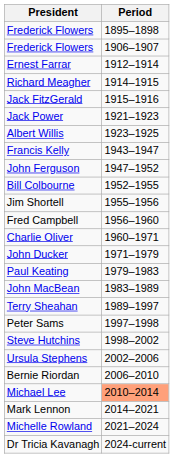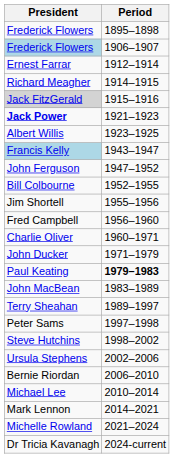(50, 47) no background -> (50, 47) lightblue background
(45, 99) no background -> (45, 99) lightgrey background
(35, 116) normal -> (37, 116) bold
(38, 151) no background -> (38, 151) lightblue background
(132, 271) normal -> (132, 271) bold
(132, 392) lightsalmon background -> (132, 392) no background
